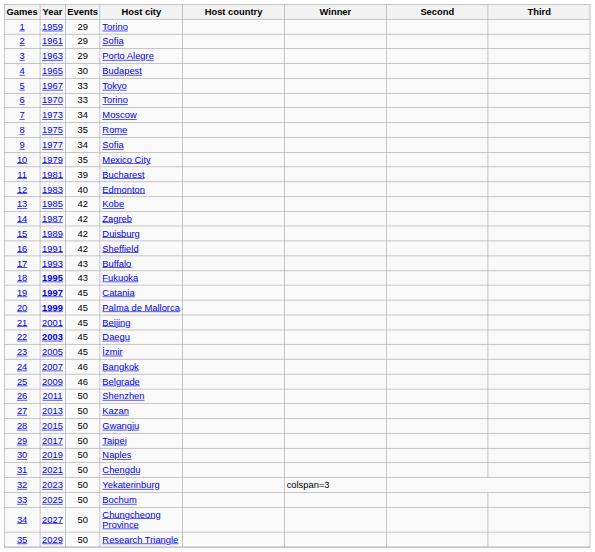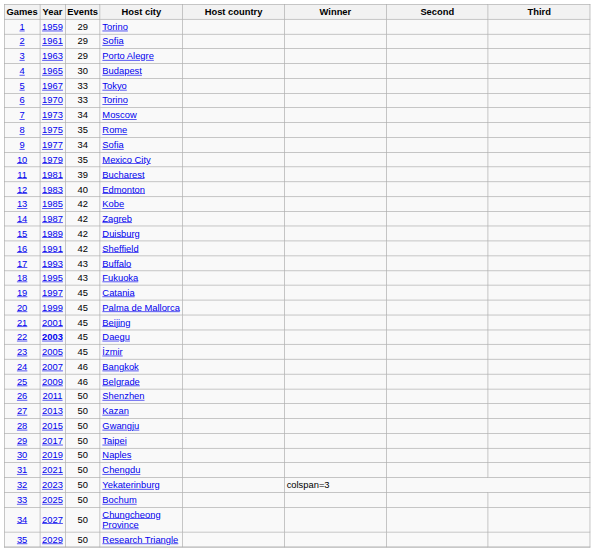(53, 278) bold -> (53, 278) normal
(53, 293) bold -> (53, 293) normal
(53, 308) bold -> (53, 308) normal
